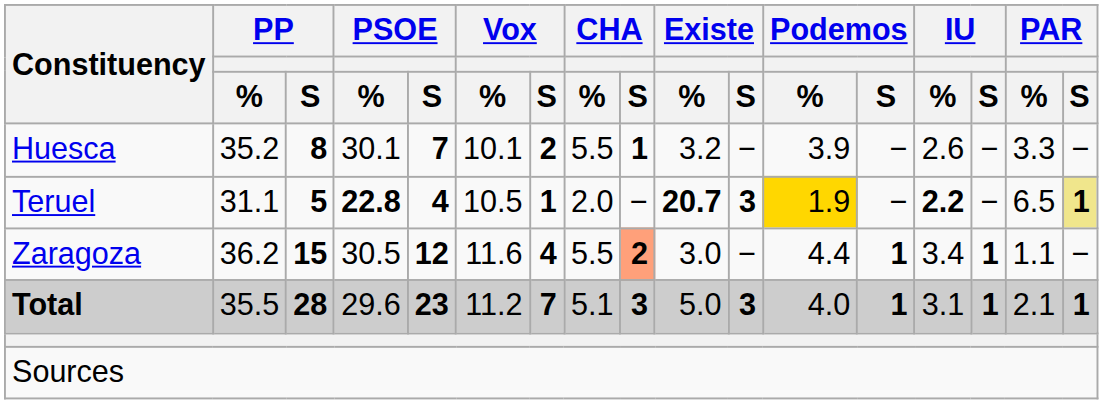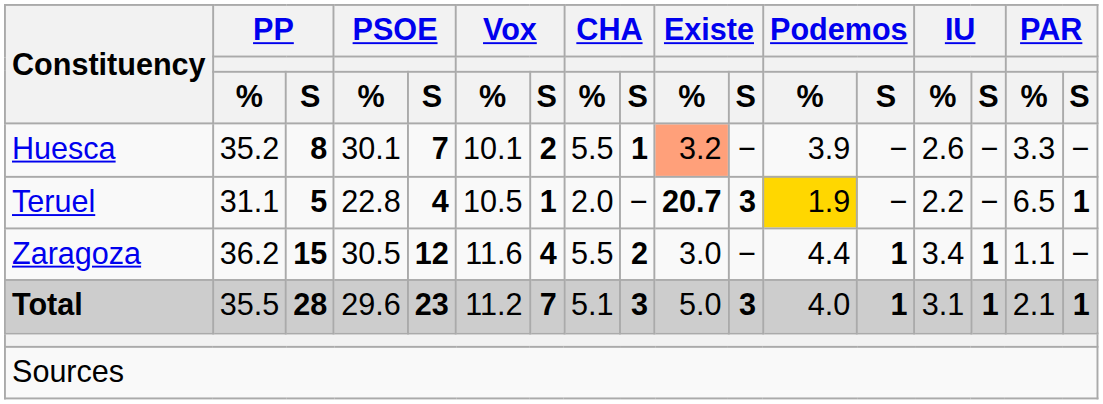(700, 149) no background -> (700, 149) lightsalmon background
(371, 201) bold -> (371, 201) normal
(943, 201) bold -> (943, 201) normal
(1081, 201) khaki background -> (1081, 201) no background
(639, 253) lightsalmon background -> (639, 253) no background
